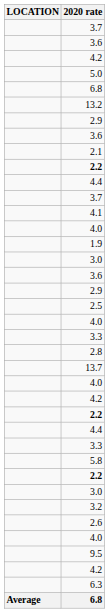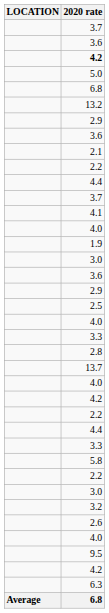(96, 58) normal -> (96, 58) bold
(96, 167) bold -> (96, 167) normal
(96, 414) bold -> (96, 414) normal
(96, 476) bold -> (96, 476) normal
